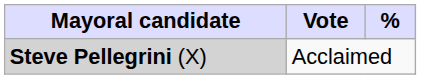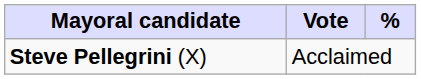(108, 56) lightgrey background -> (108, 56) no background
